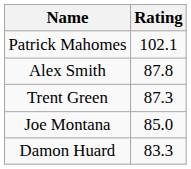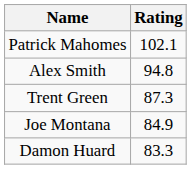(158, 71) 87.8 -> (158, 71) 94.8
(158, 124) 85.0 -> (158, 124) 84.9
